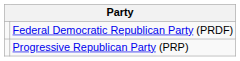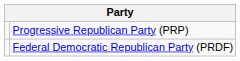rows swapped: (101, 47) <-> (123, 30)
